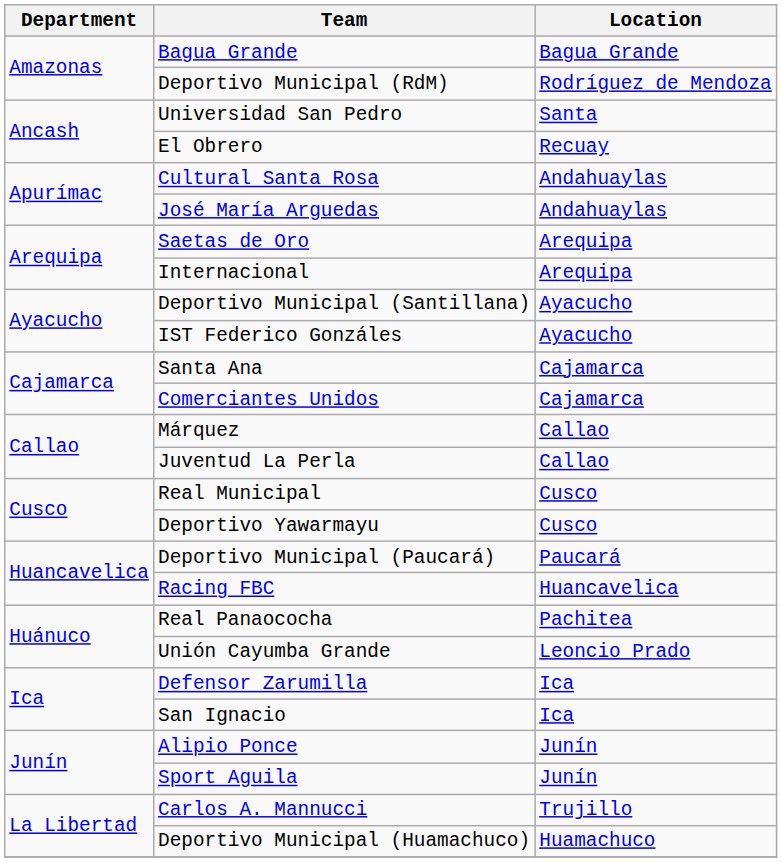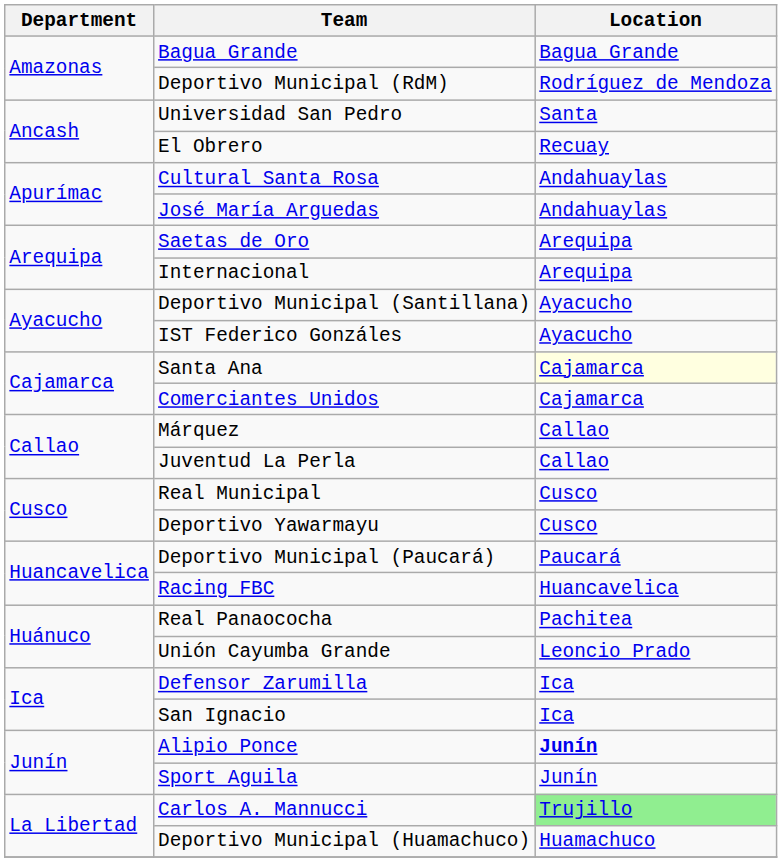(592, 368) no background -> (592, 368) lightyellow background
(568, 747) normal -> (568, 747) bold
(586, 810) no background -> (586, 810) lightgreen background
